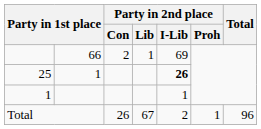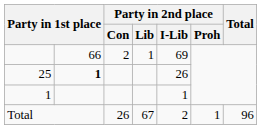(98, 74) normal -> (98, 74) bold
(182, 74) bold -> (182, 74) normal
